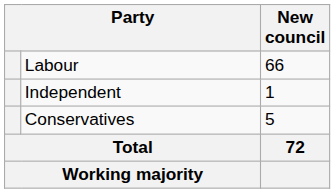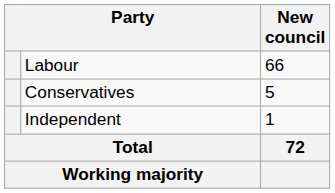rows swapped: (80, 119) <-> (73, 92)
